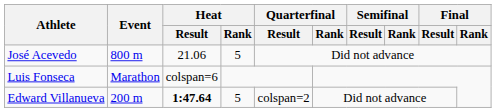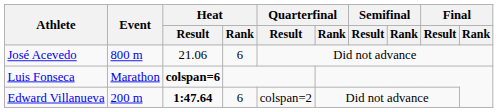(238, 56) 5 -> (240, 56) 6
(192, 76) normal -> (193, 76) bold
(238, 97) 5 -> (240, 97) 6
